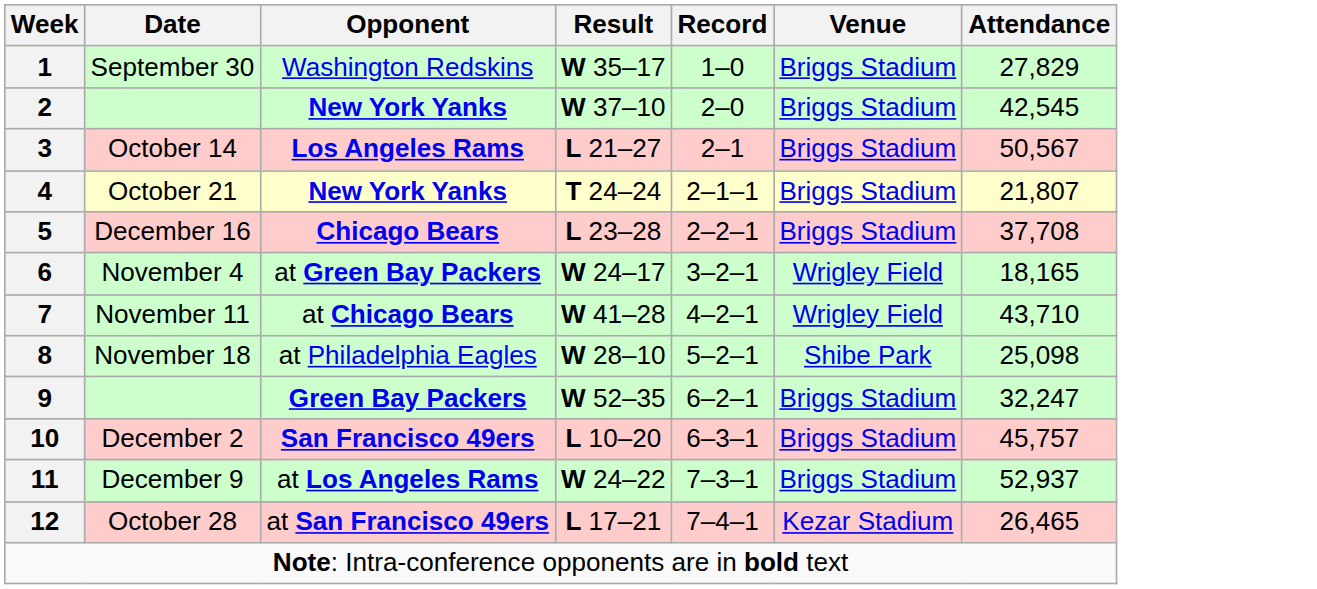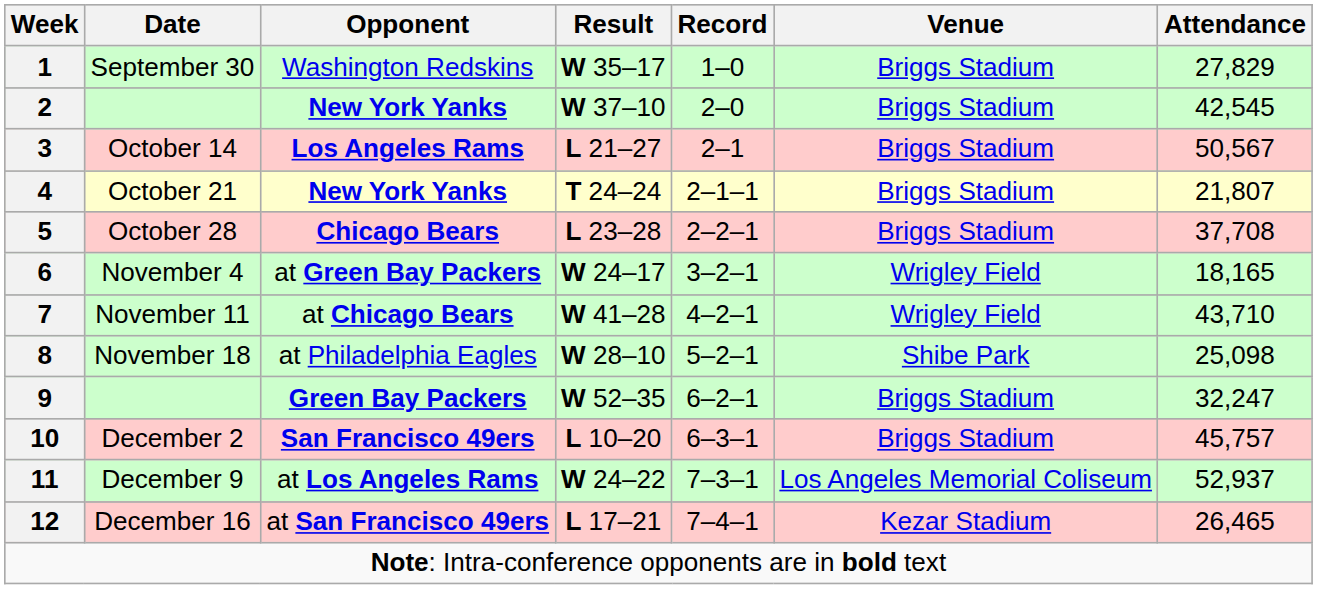(172, 231) December 16 -> (172, 231) October 28
(868, 480) Briggs Stadium -> (966, 480) Los Angeles Memorial Coliseum
(172, 521) October 28 -> (172, 521) December 16
